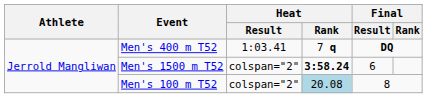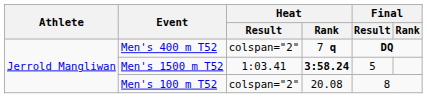(264, 48) 1:03.41 -> (264, 48) colspan="2"
(264, 66) colspan="2" -> (264, 66) 1:03.41
(372, 66) 6 -> (372, 66) 5
(327, 84) lightblue background -> (327, 84) no background
